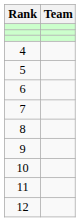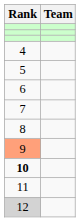(23, 148) no background -> (23, 148) lightsalmon background
(23, 168) normal -> (23, 168) bold
(23, 207) no background -> (23, 207) lightgrey background
